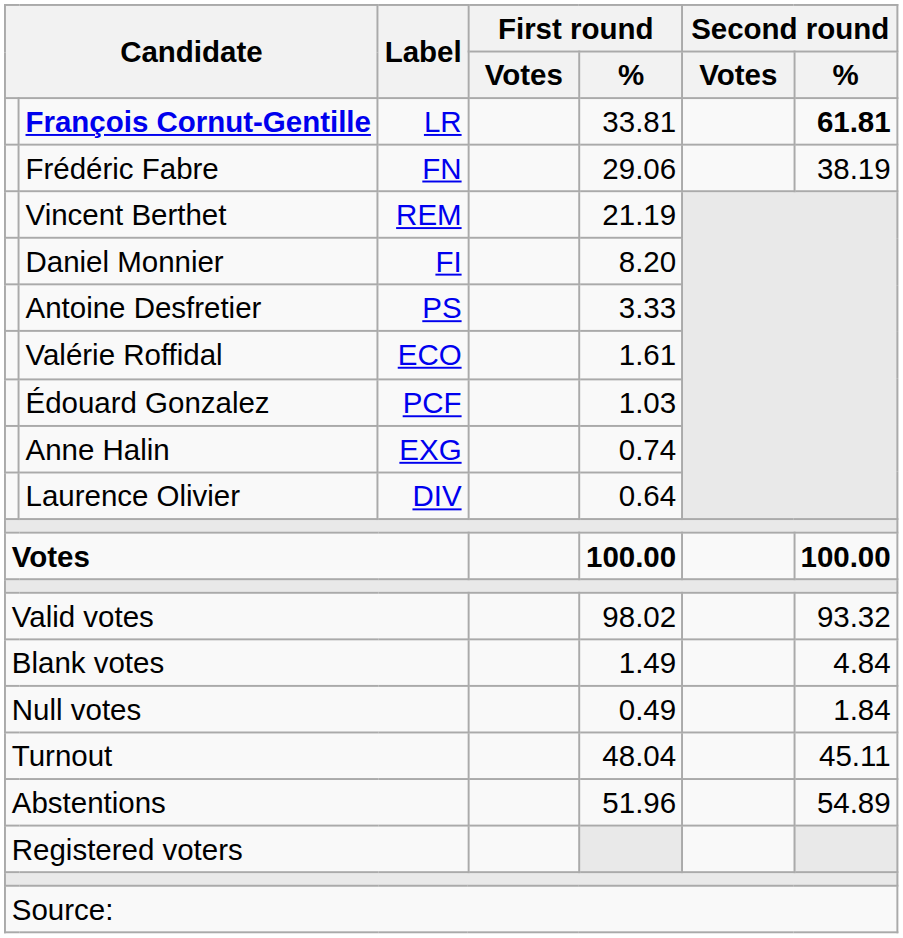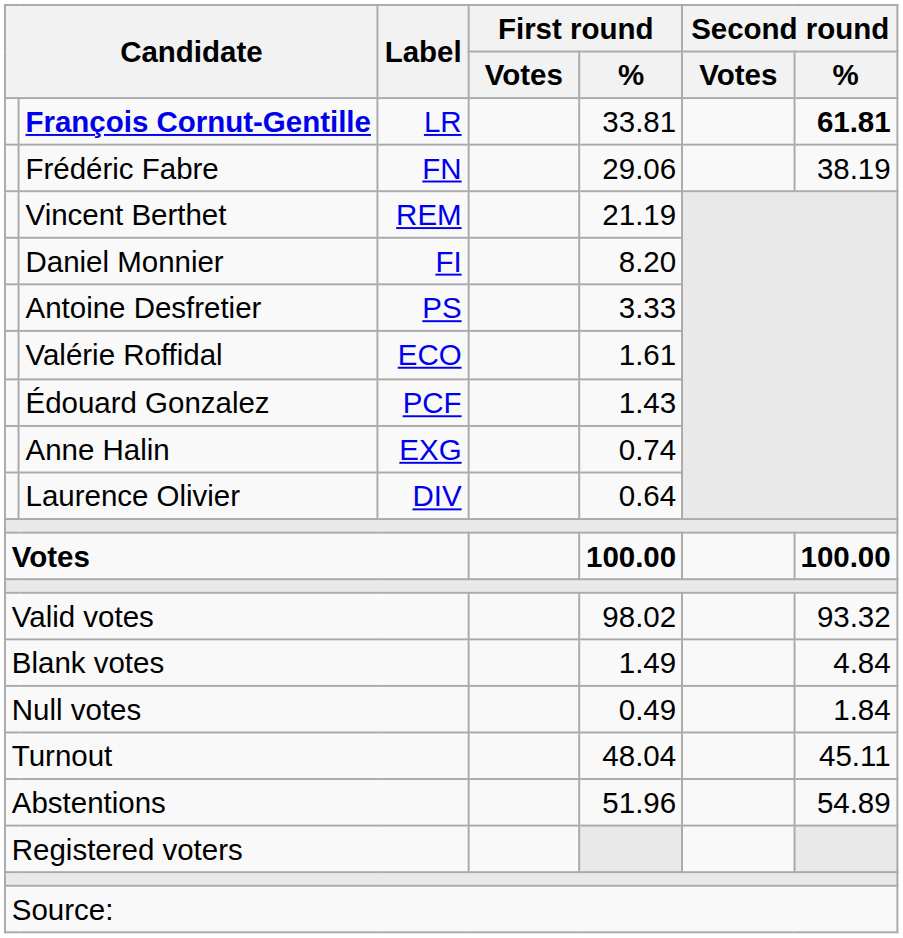(647, 402) 1.03 -> (647, 402) 1.43
